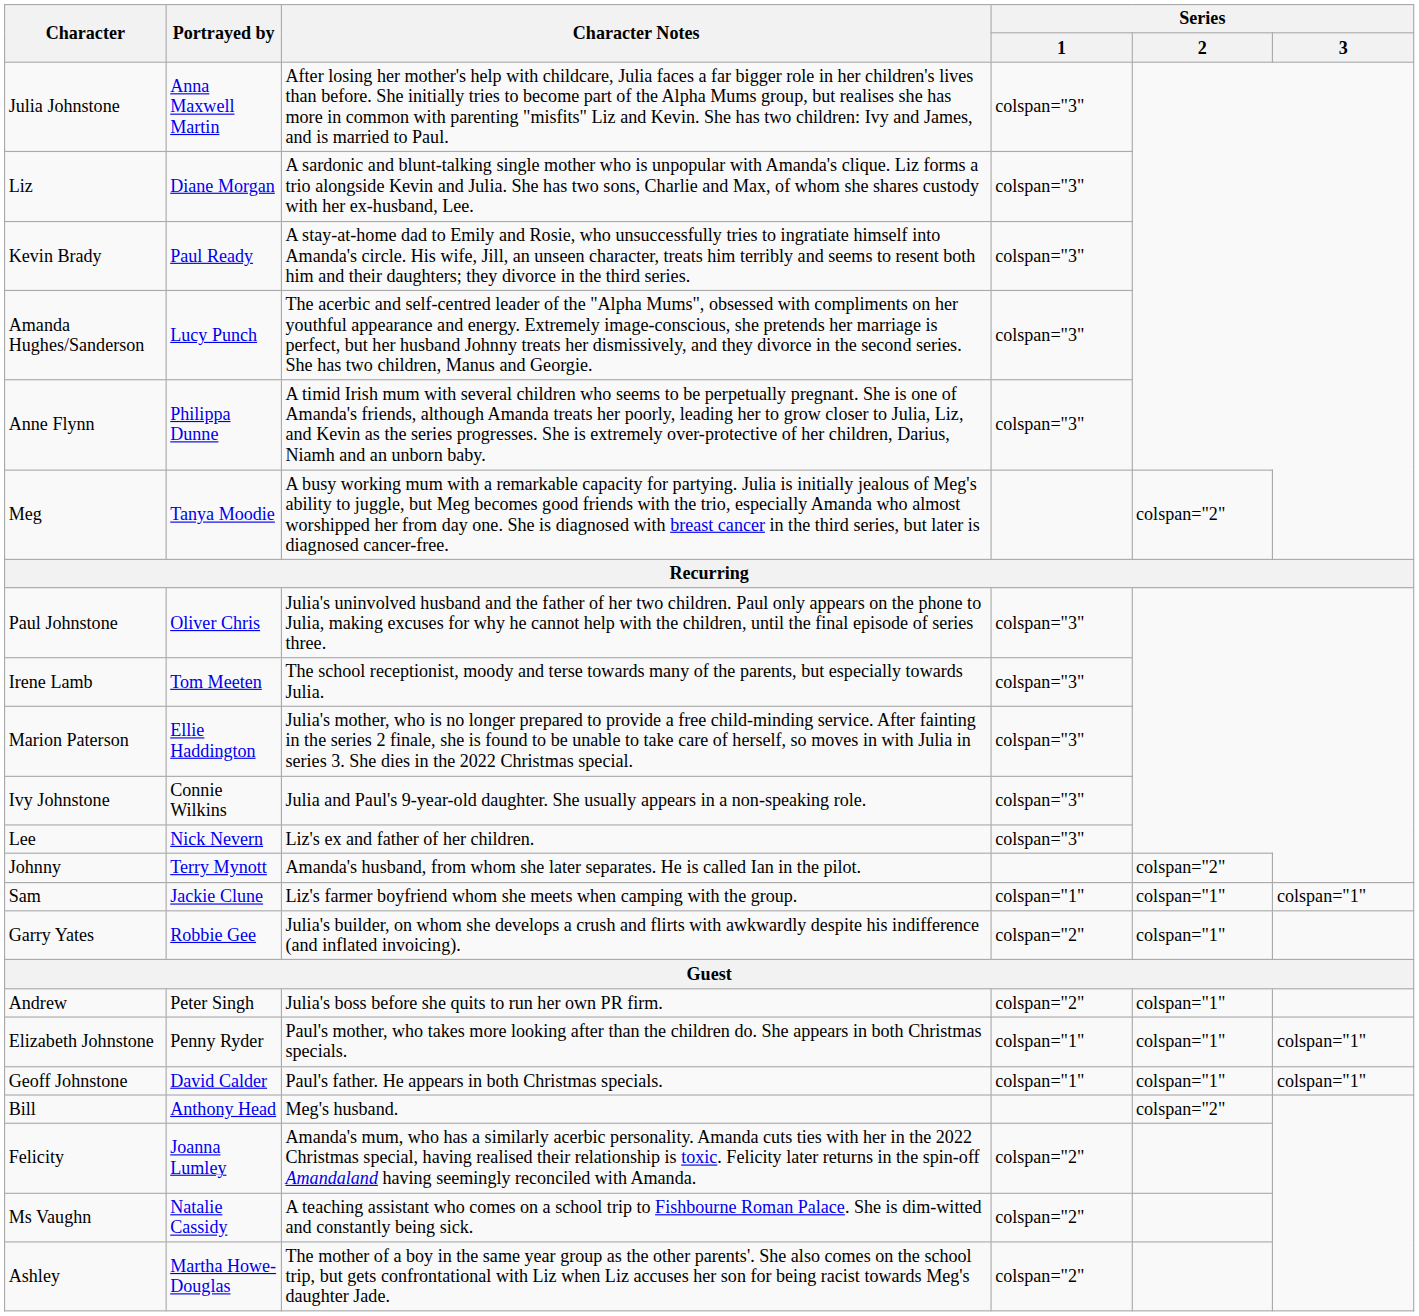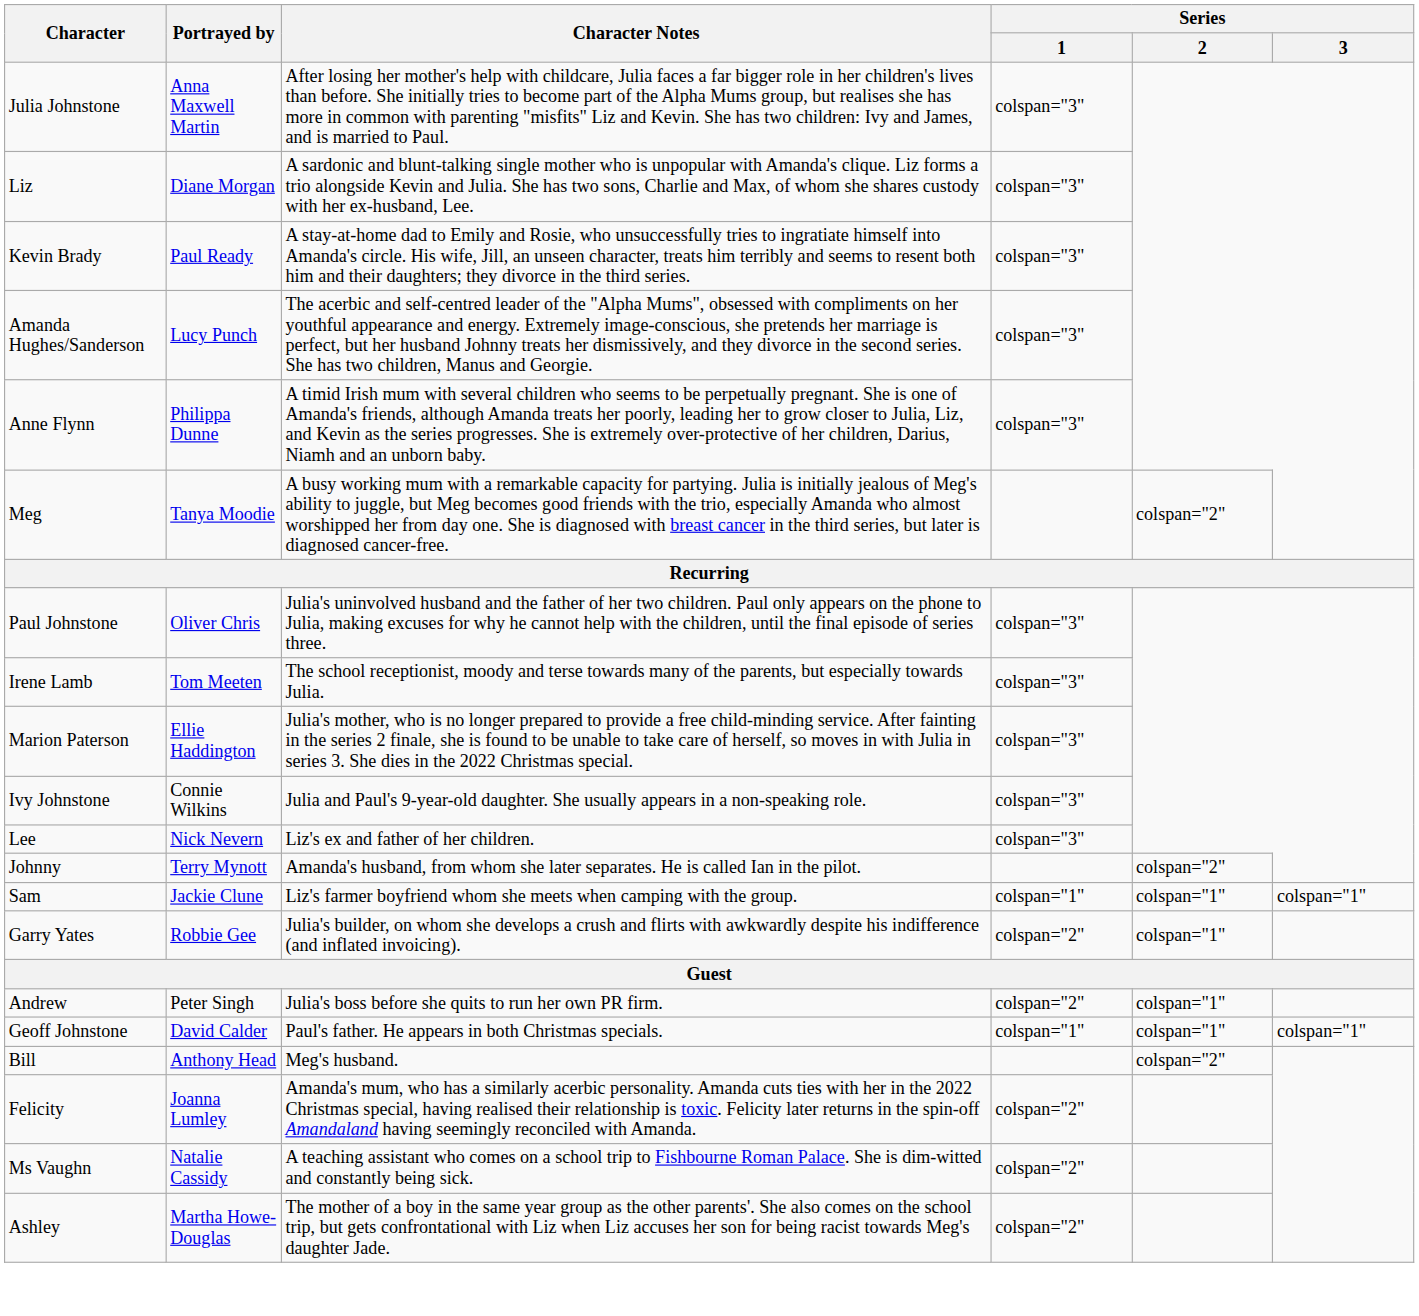- row: (81, 1041)
